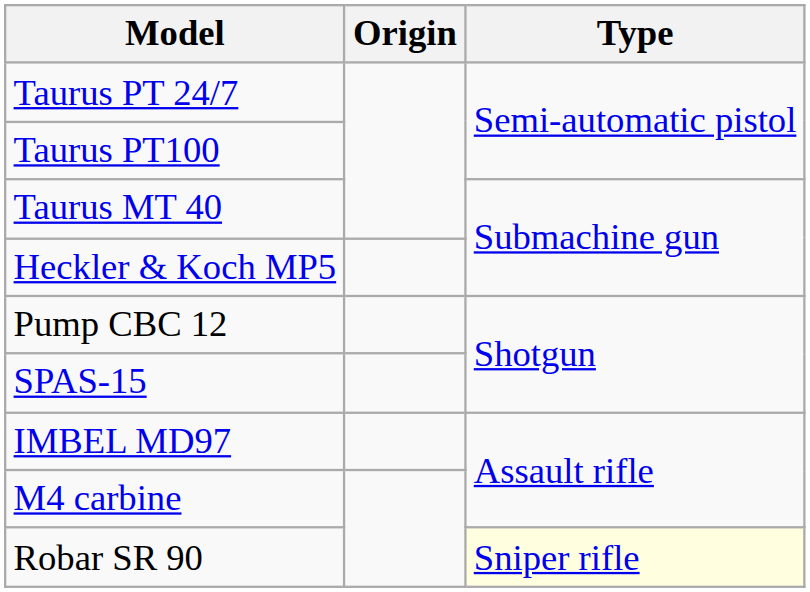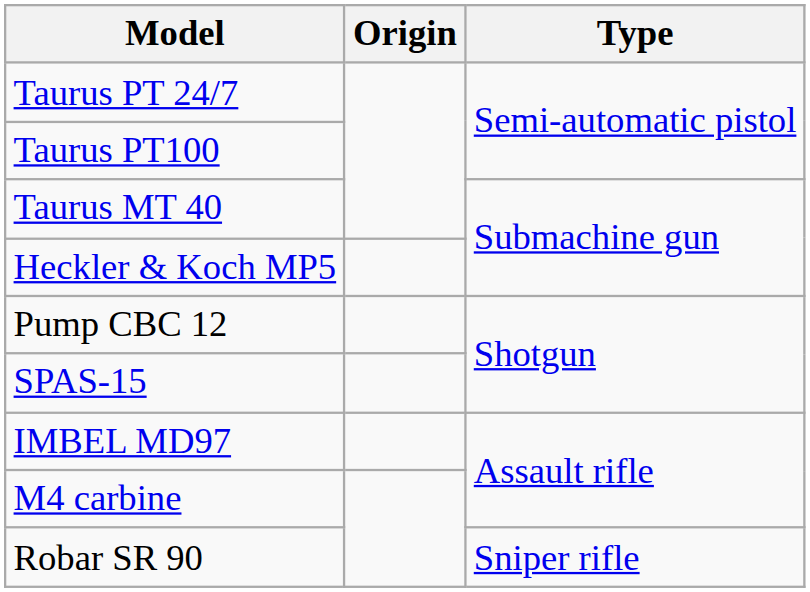(557, 556) lightyellow background -> (557, 556) no background
